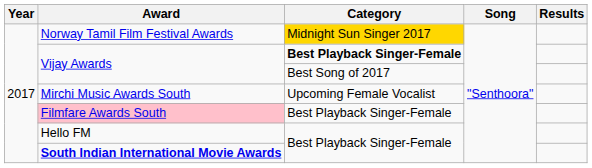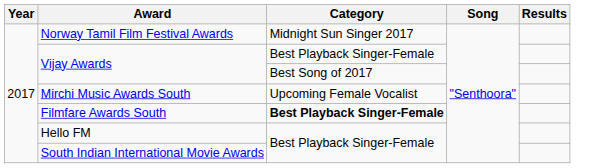(359, 34) gold background -> (342, 34) no background
(374, 53) bold -> (352, 53) normal
(103, 113) pink background -> (103, 113) no background
(369, 113) normal -> (357, 113) bold
(161, 152) bold -> (152, 152) normal
